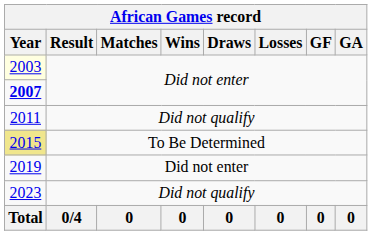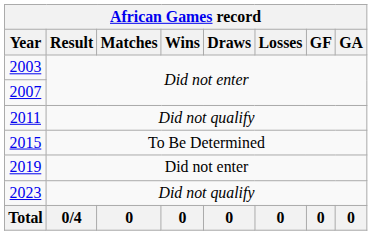(25, 67) lightyellow background -> (25, 67) no background
(25, 92) bold -> (25, 92) normal
(25, 142) khaki background -> (25, 142) no background
